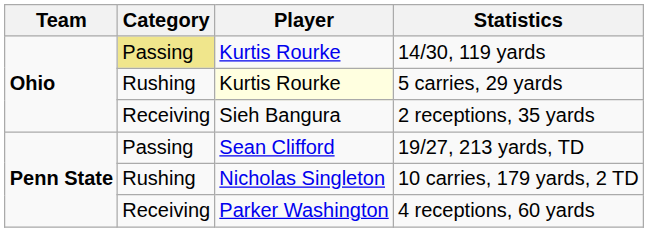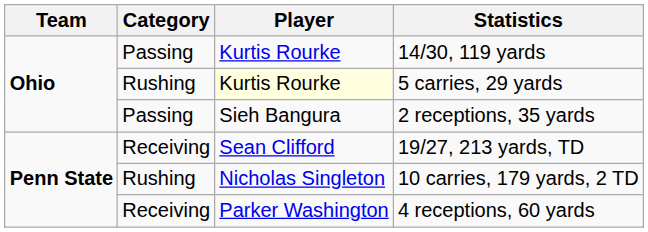(158, 52) khaki background -> (158, 52) no background
(166, 115) Receiving -> (158, 115) Passing
(158, 147) Passing -> (166, 147) Receiving
